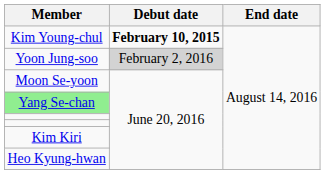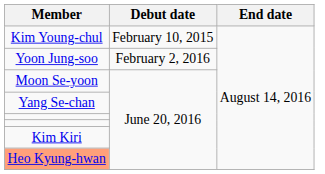(166, 37) bold -> (163, 37) normal
(166, 59) lightgrey background -> (163, 59) no background
(57, 102) lightgreen background -> (57, 102) no background
(57, 159) no background -> (57, 159) lightsalmon background
